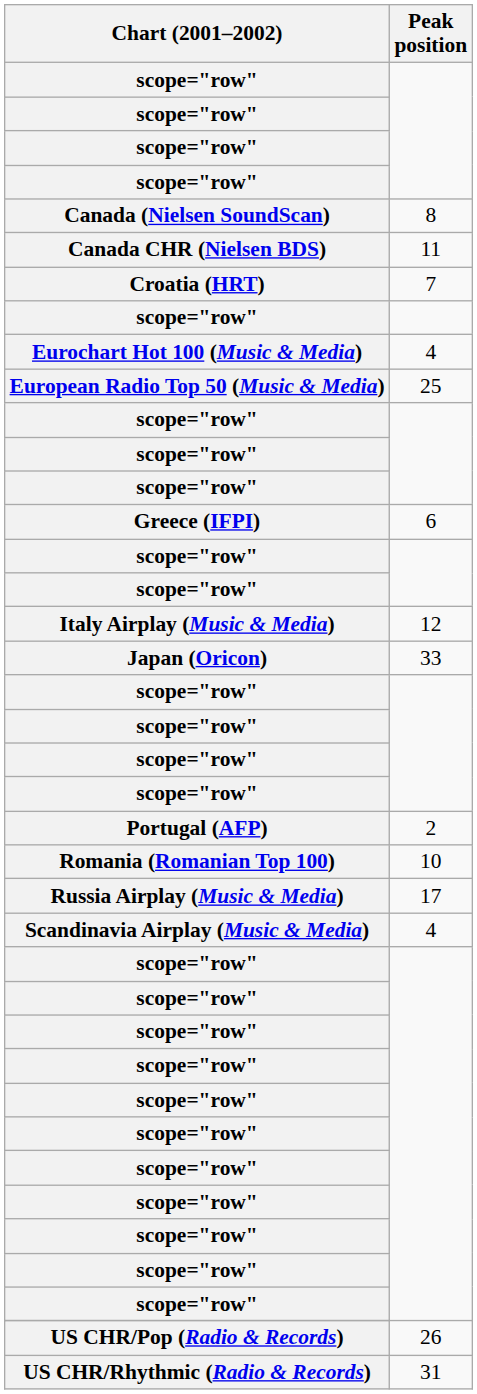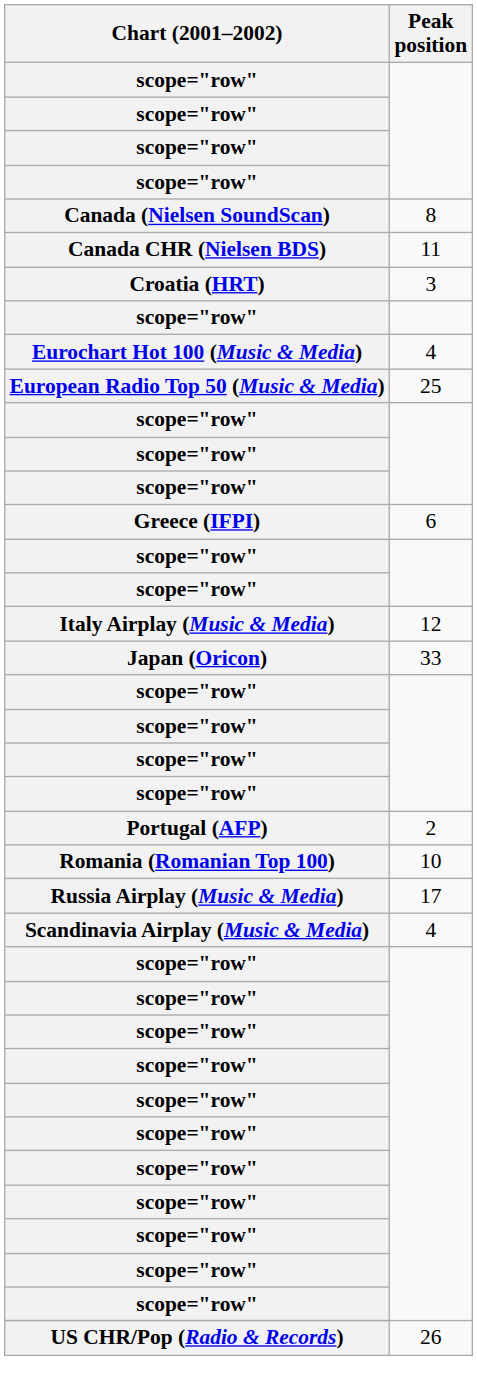(431, 283) 7 -> (431, 283) 3
- row: (197, 1371)
